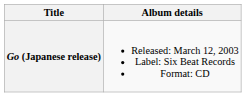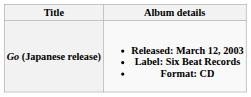(172, 62) normal -> (175, 62) bold
